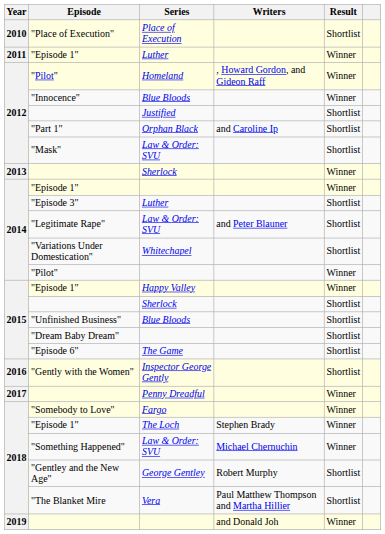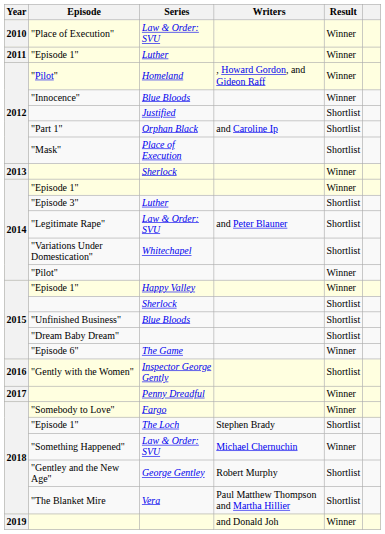(162, 33) Place of Execution -> (170, 33) Law & Order: SVU
(343, 33) Shortlist -> (341, 33) Winner
(170, 150) Law & Order: SVU -> (162, 150) Place of Execution
(343, 351) Shortlist -> (341, 351) Winner
(341, 425) Winner -> (343, 425) Shortlist
